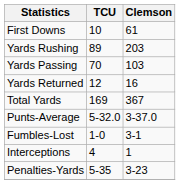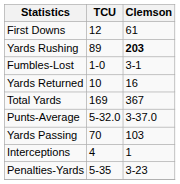(95, 30) 10 -> (95, 30) 12
(135, 48) normal -> (135, 48) bold
rows swapped: (42, 65) <-> (40, 135)
(95, 83) 12 -> (95, 83) 10
